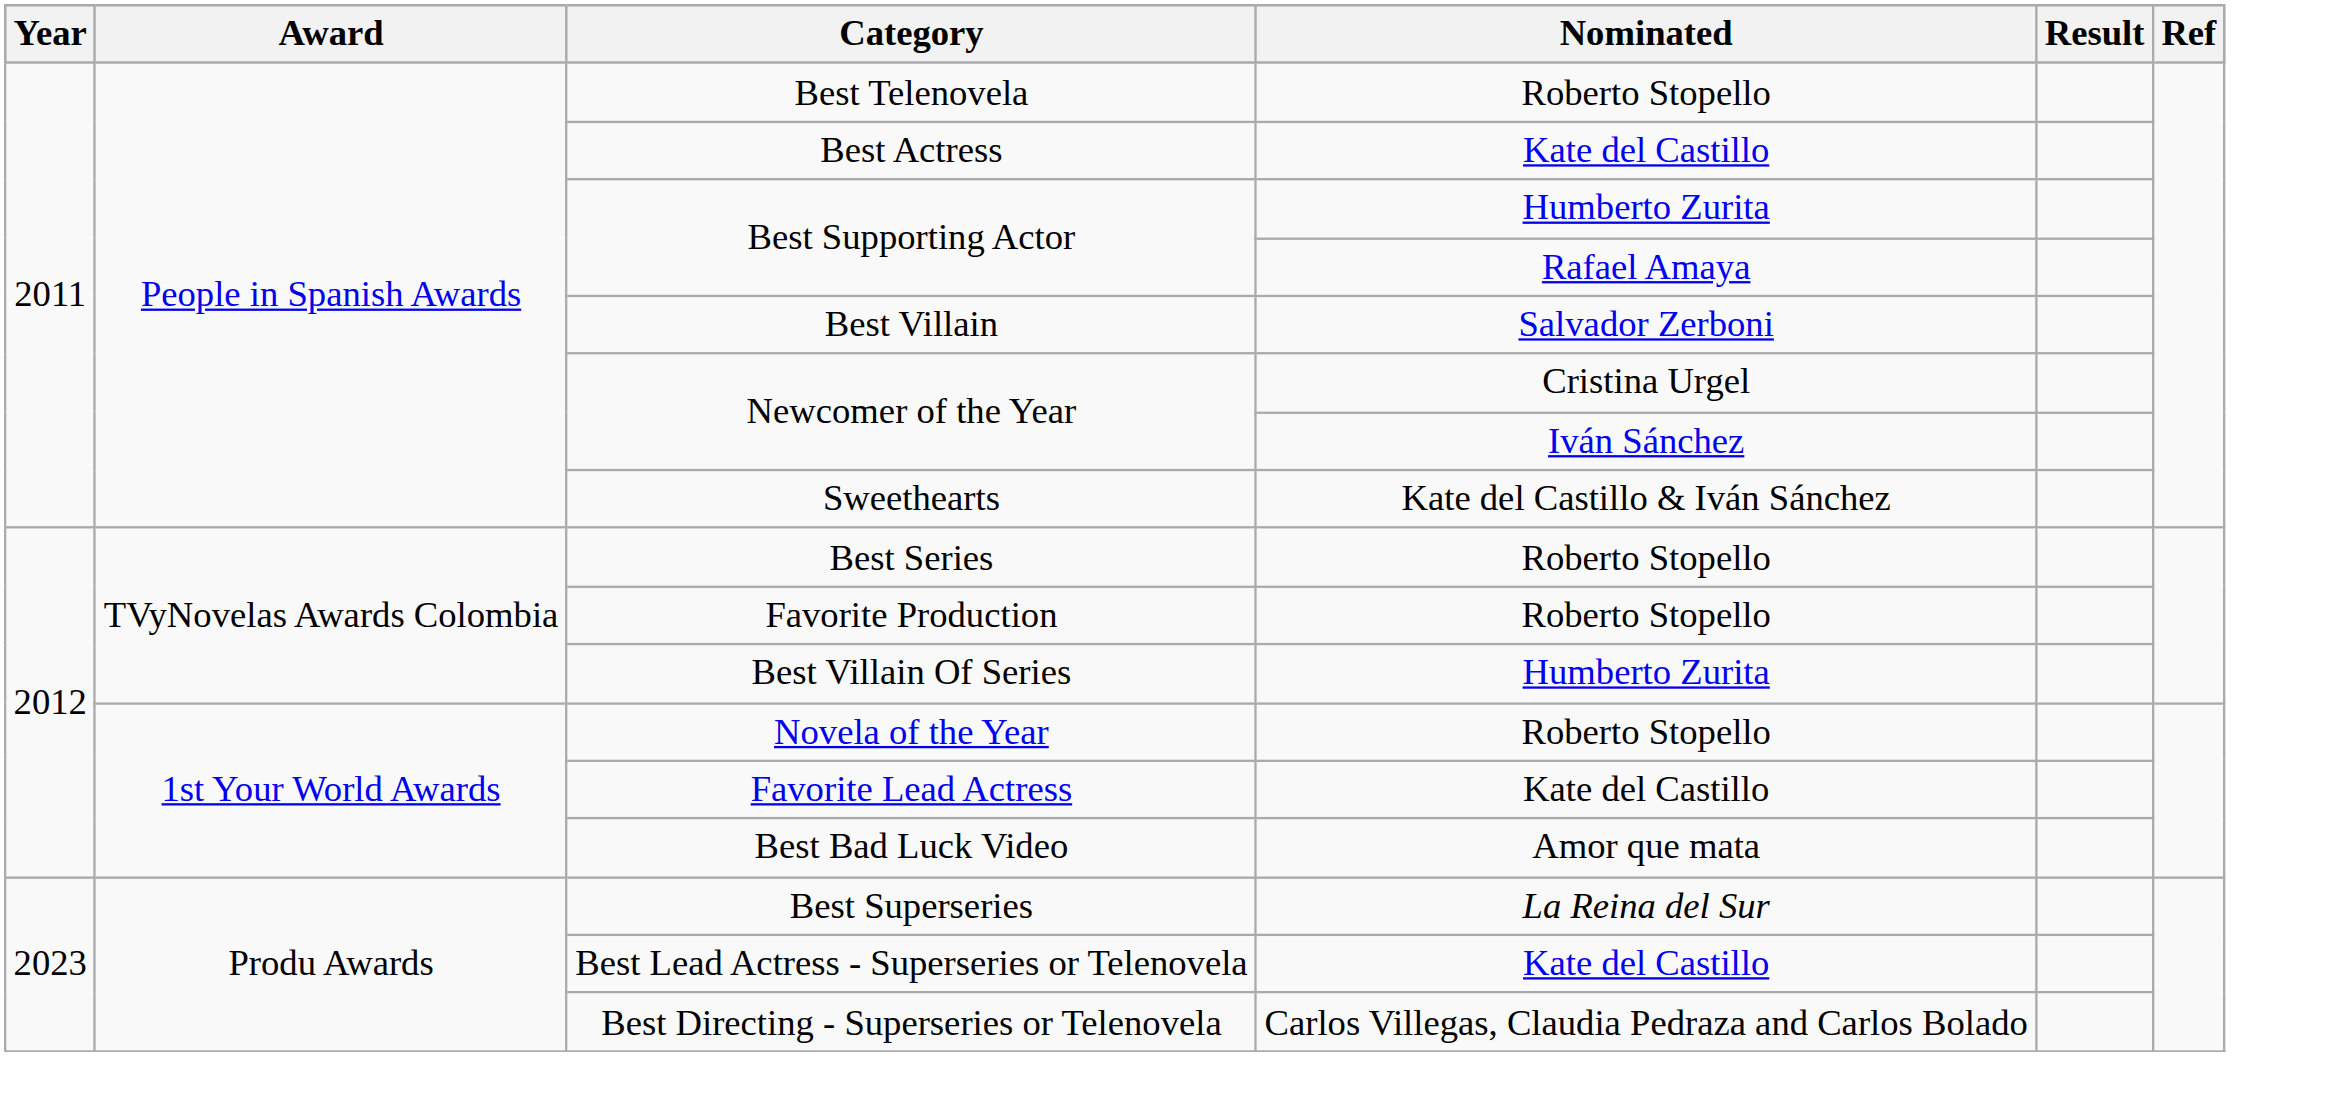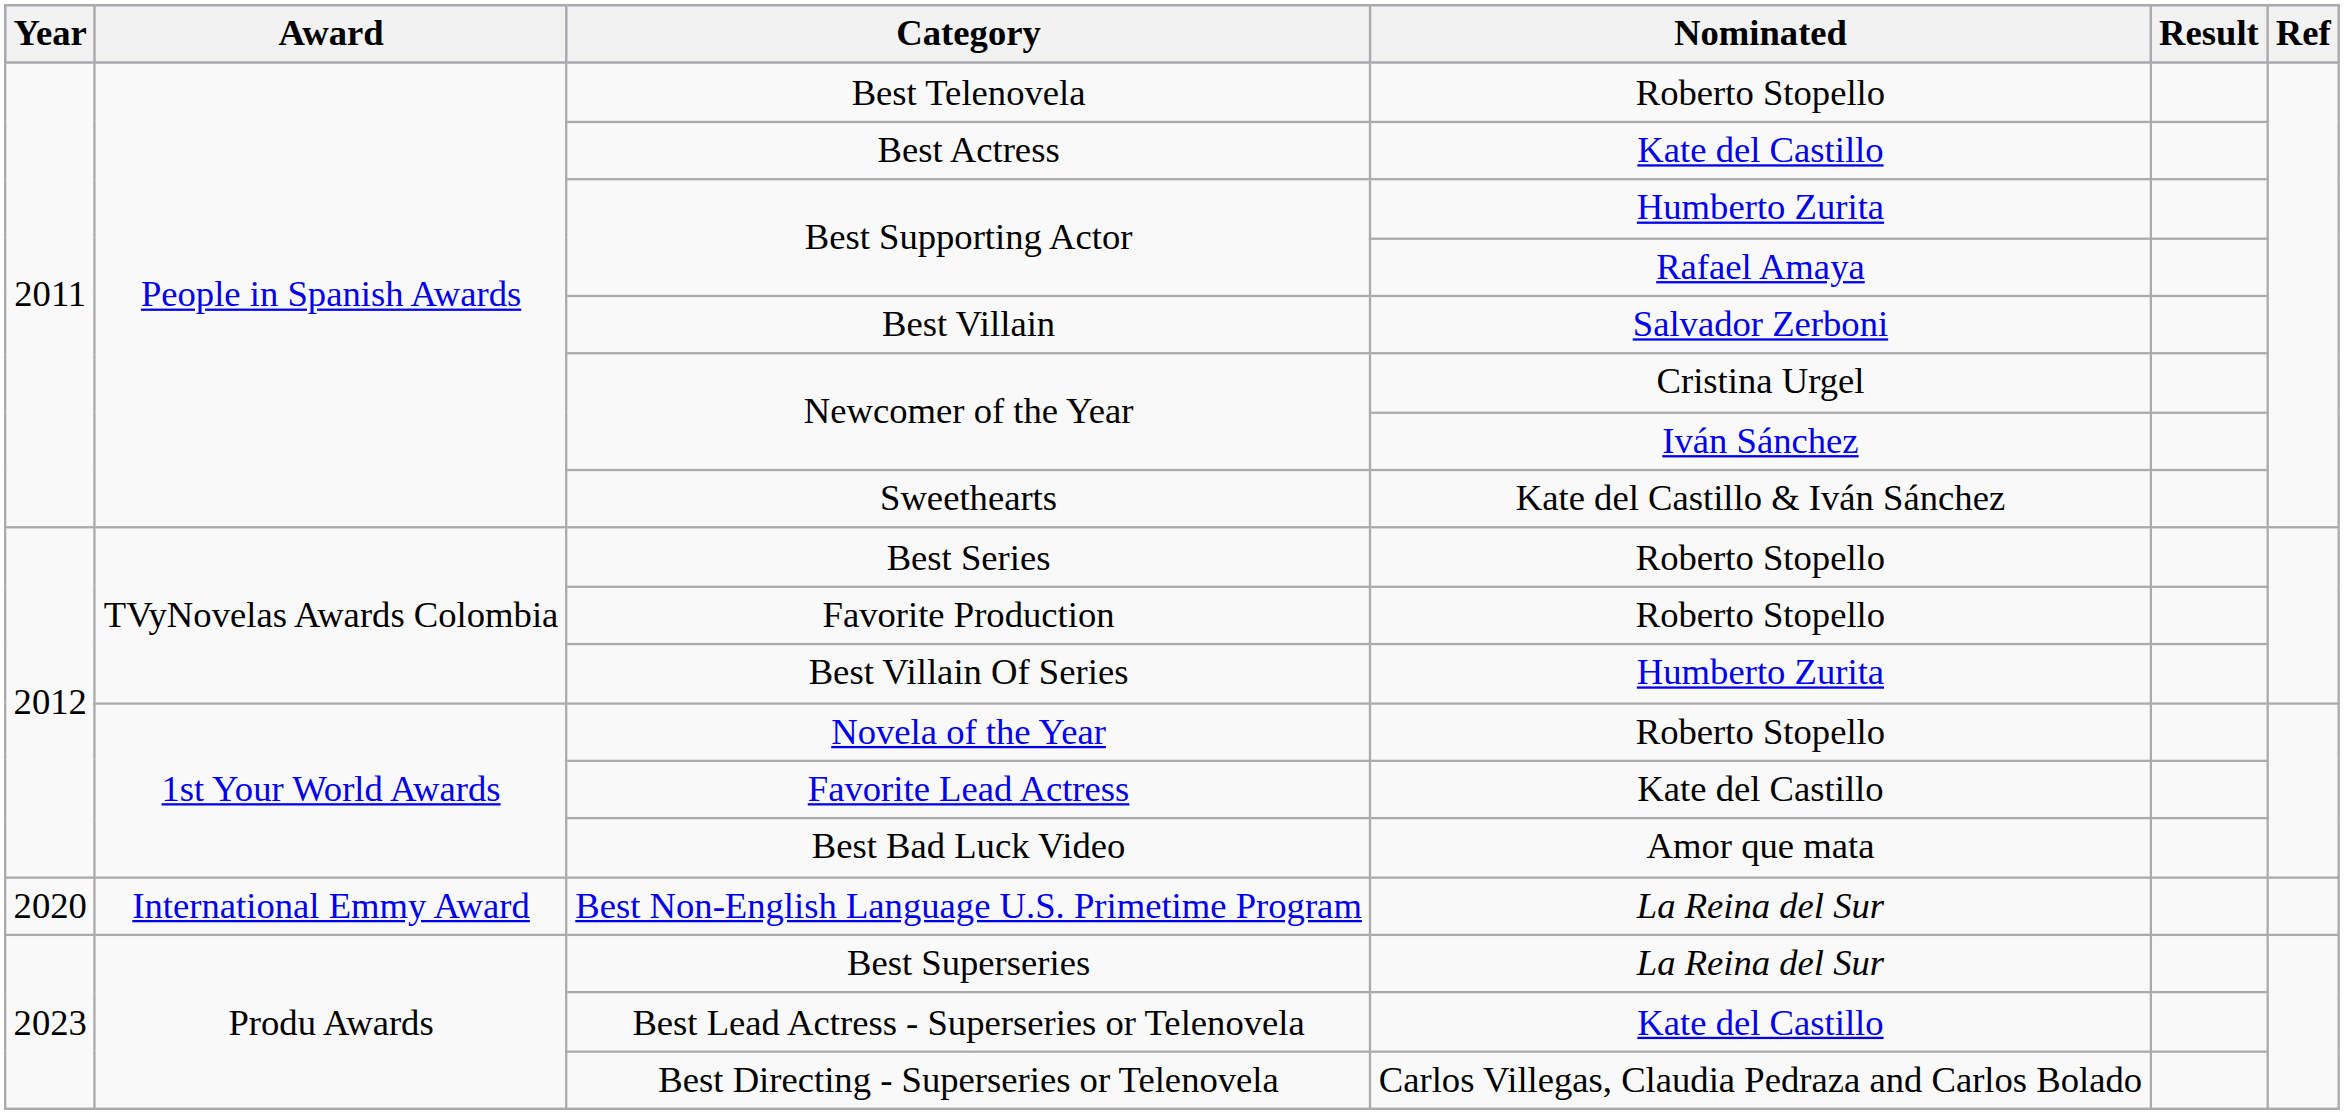+ row: (969, 905)
